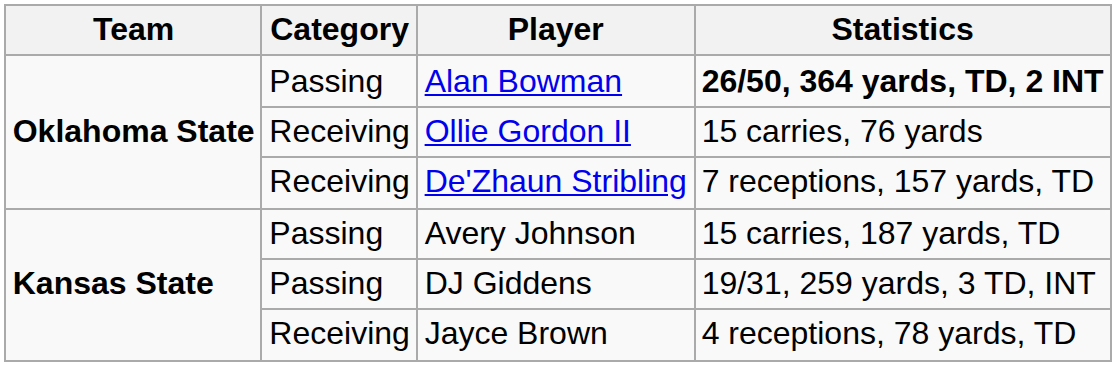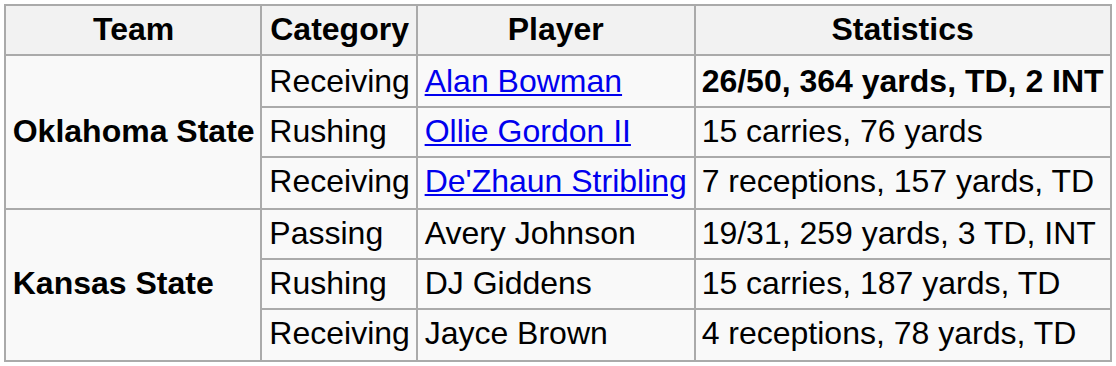(326, 80) Passing -> (340, 80) Receiving
(340, 131) Receiving -> (328, 131) Rushing
(881, 232) 15 carries, 187 yards, TD -> (899, 232) 19/31, 259 yards, 3 TD, INT
(326, 283) Passing -> (328, 283) Rushing
(899, 283) 19/31, 259 yards, 3 TD, INT -> (881, 283) 15 carries, 187 yards, TD
